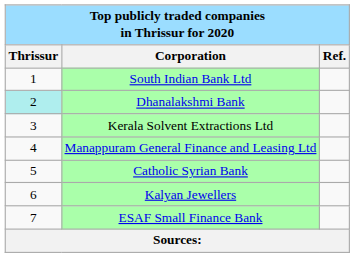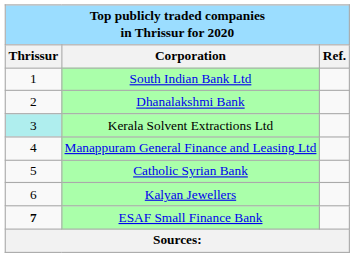(33, 102) paleturquoise background -> (33, 102) no background
(33, 125) no background -> (33, 125) paleturquoise background
(33, 217) normal -> (33, 217) bold
